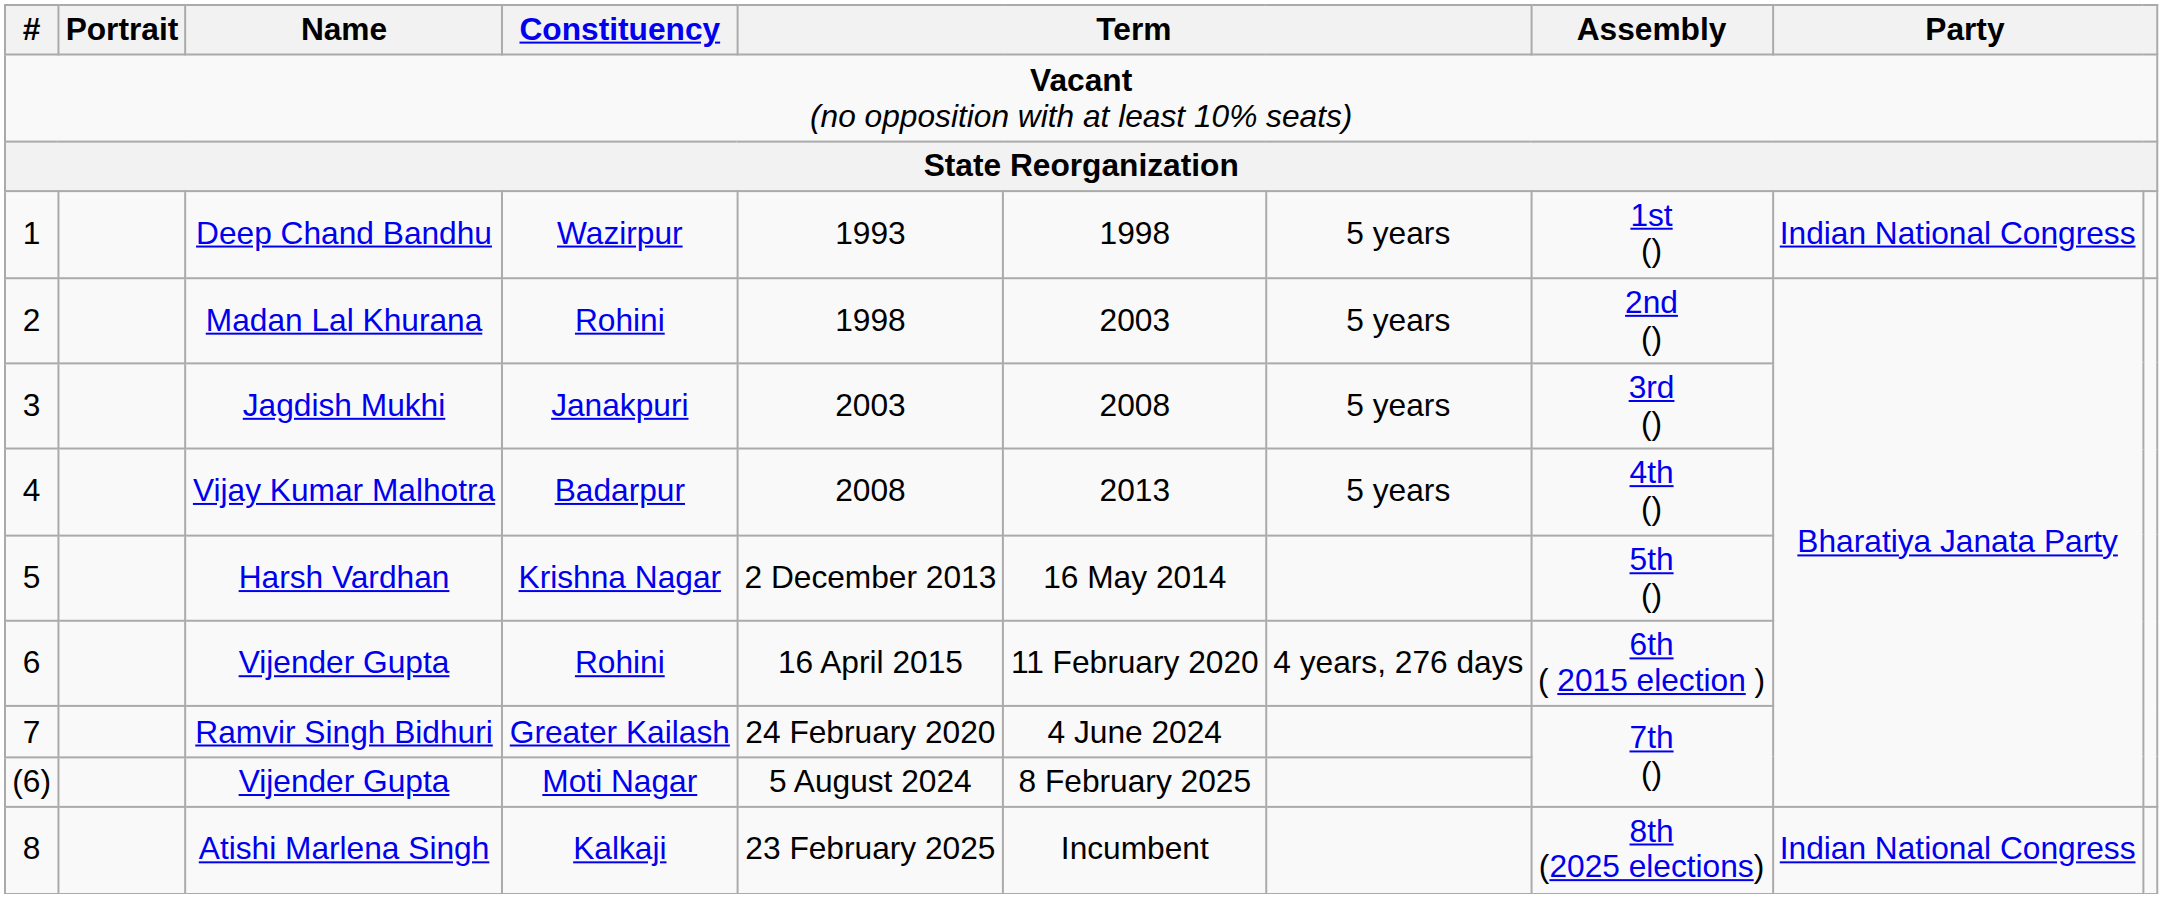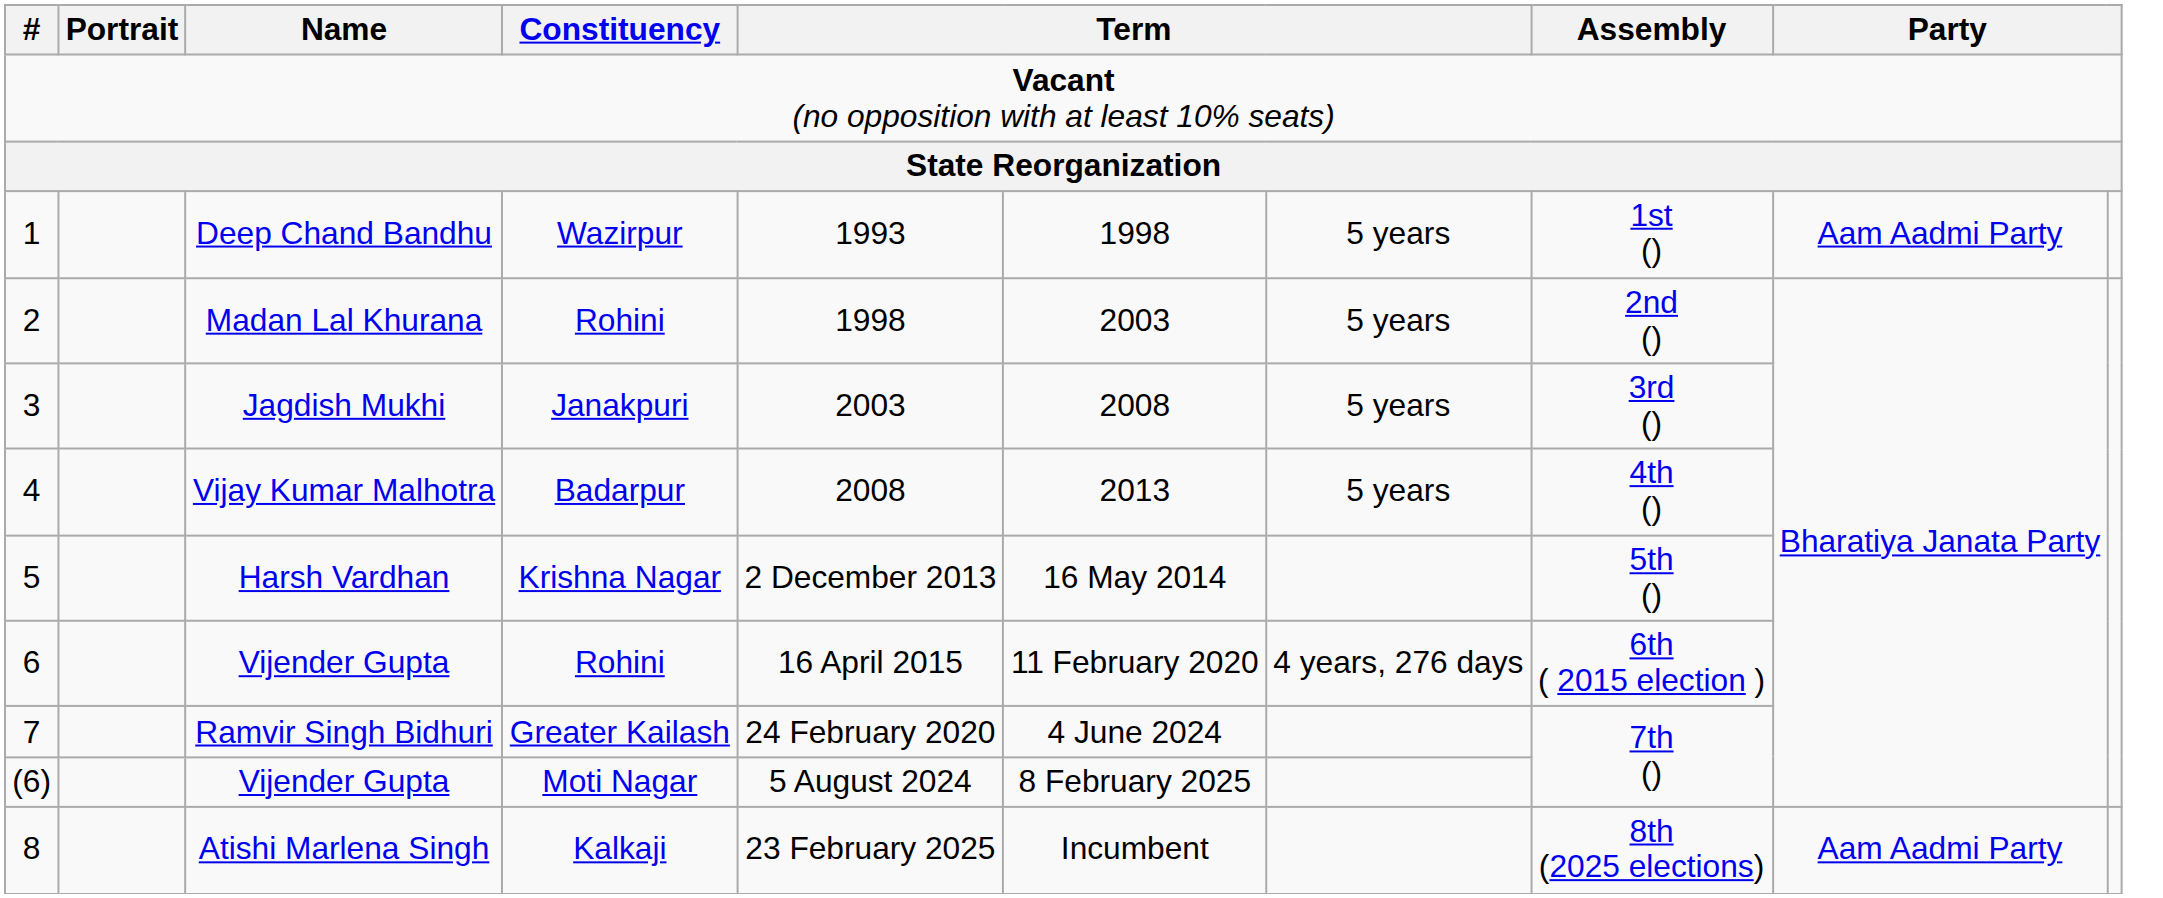(1958, 233) Indian National Congress -> (1940, 233) Aam Aadmi Party
(1958, 849) Indian National Congress -> (1940, 849) Aam Aadmi Party
